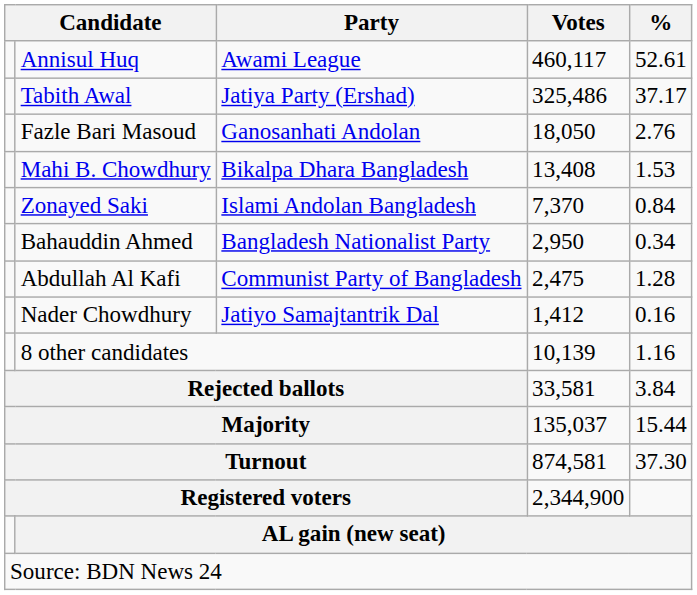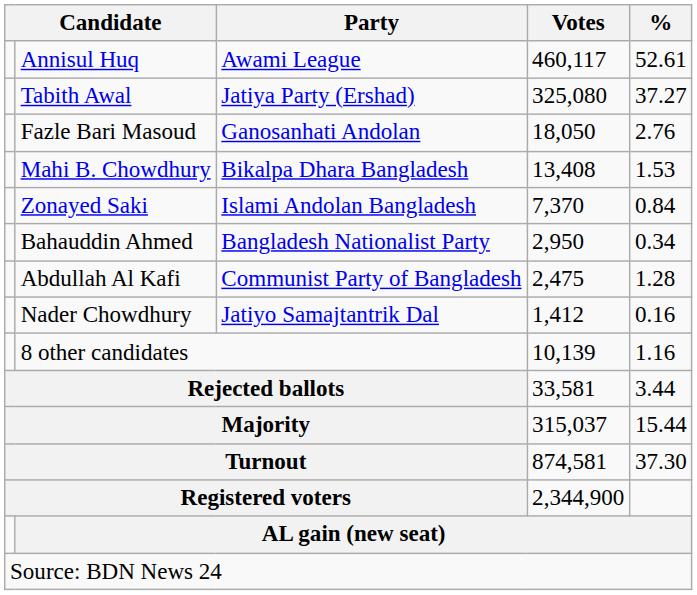(570, 95) 325,486 -> (570, 95) 325,080
(661, 95) 37.17 -> (661, 95) 37.27
(655, 388) 3.84 -> (655, 388) 3.44
(570, 424) 135,037 -> (570, 424) 315,037
